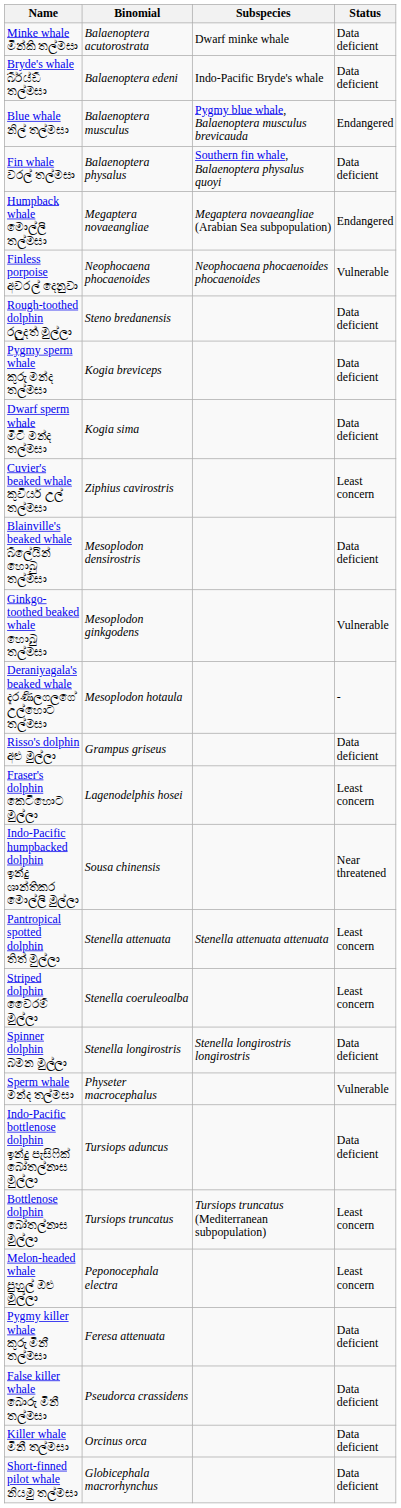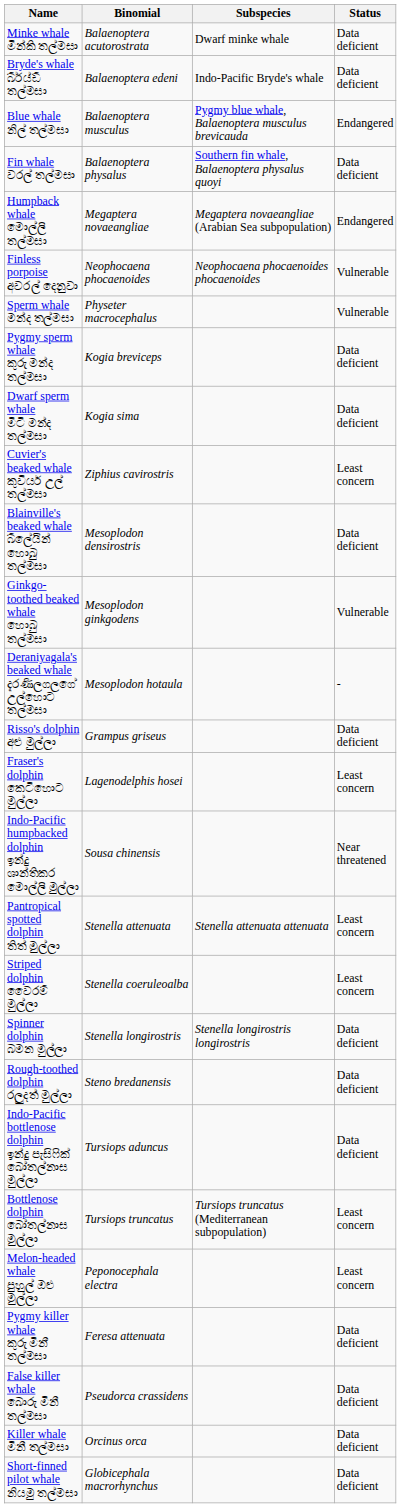rows swapped: (40, 1088) <-> (43, 318)
